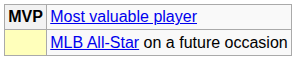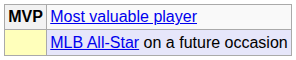(169, 42) no background -> (169, 42) lavender background
